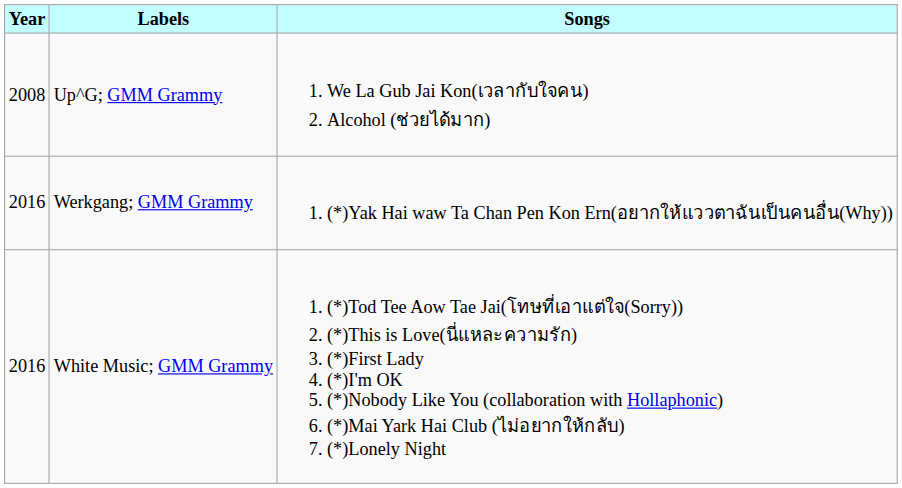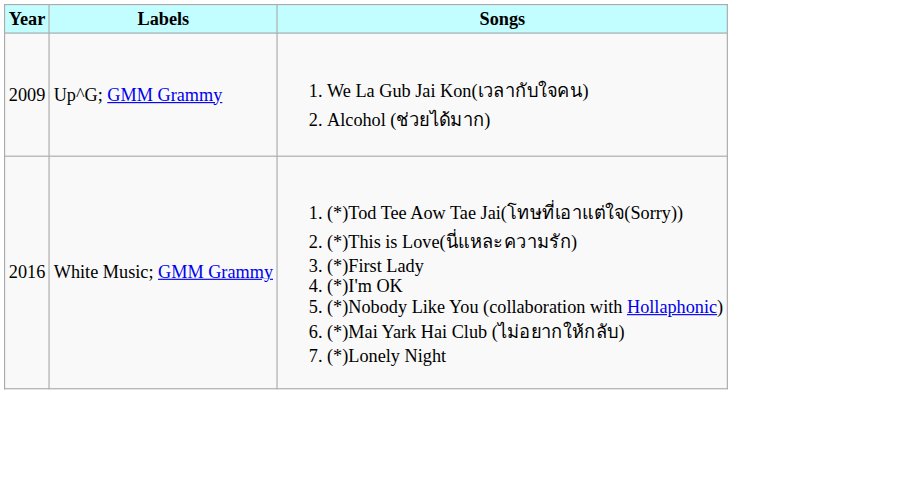(27, 94) 2008 -> (27, 94) 2009
- row: (153, 202)
